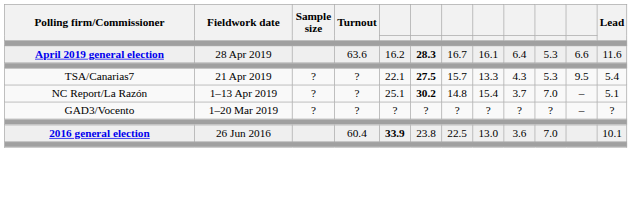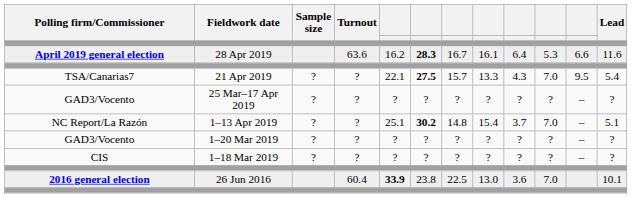(551, 77) 5.3 -> (551, 77) 7.0
+ row: (99, 100)
+ row: (99, 157)
